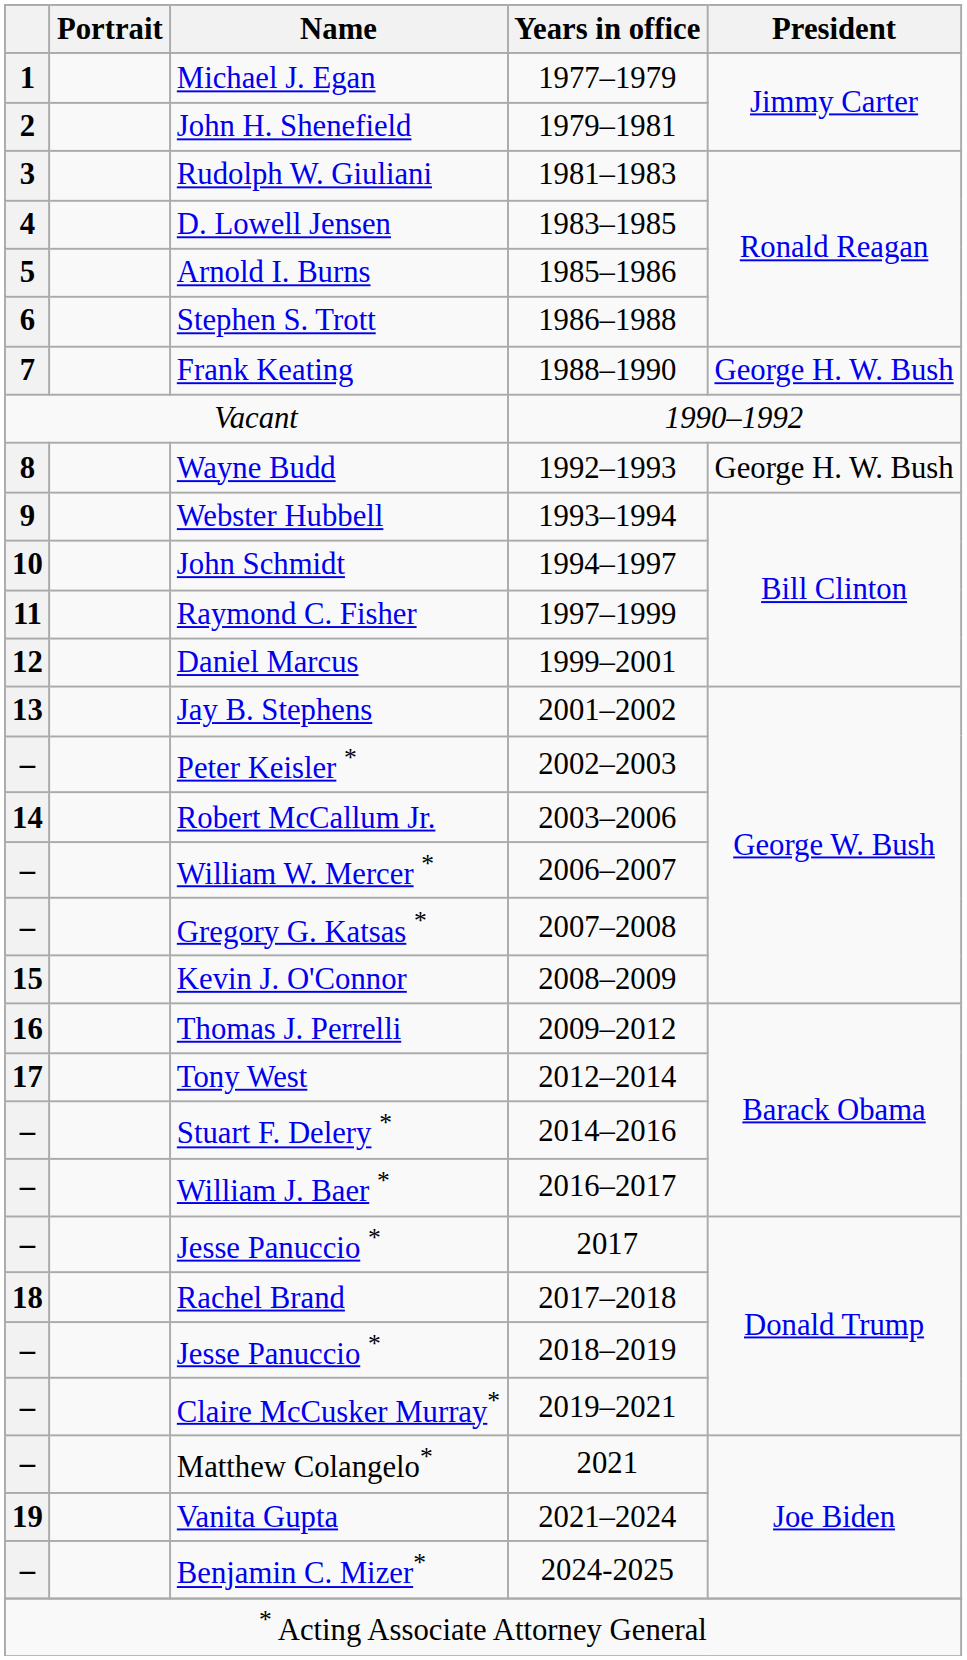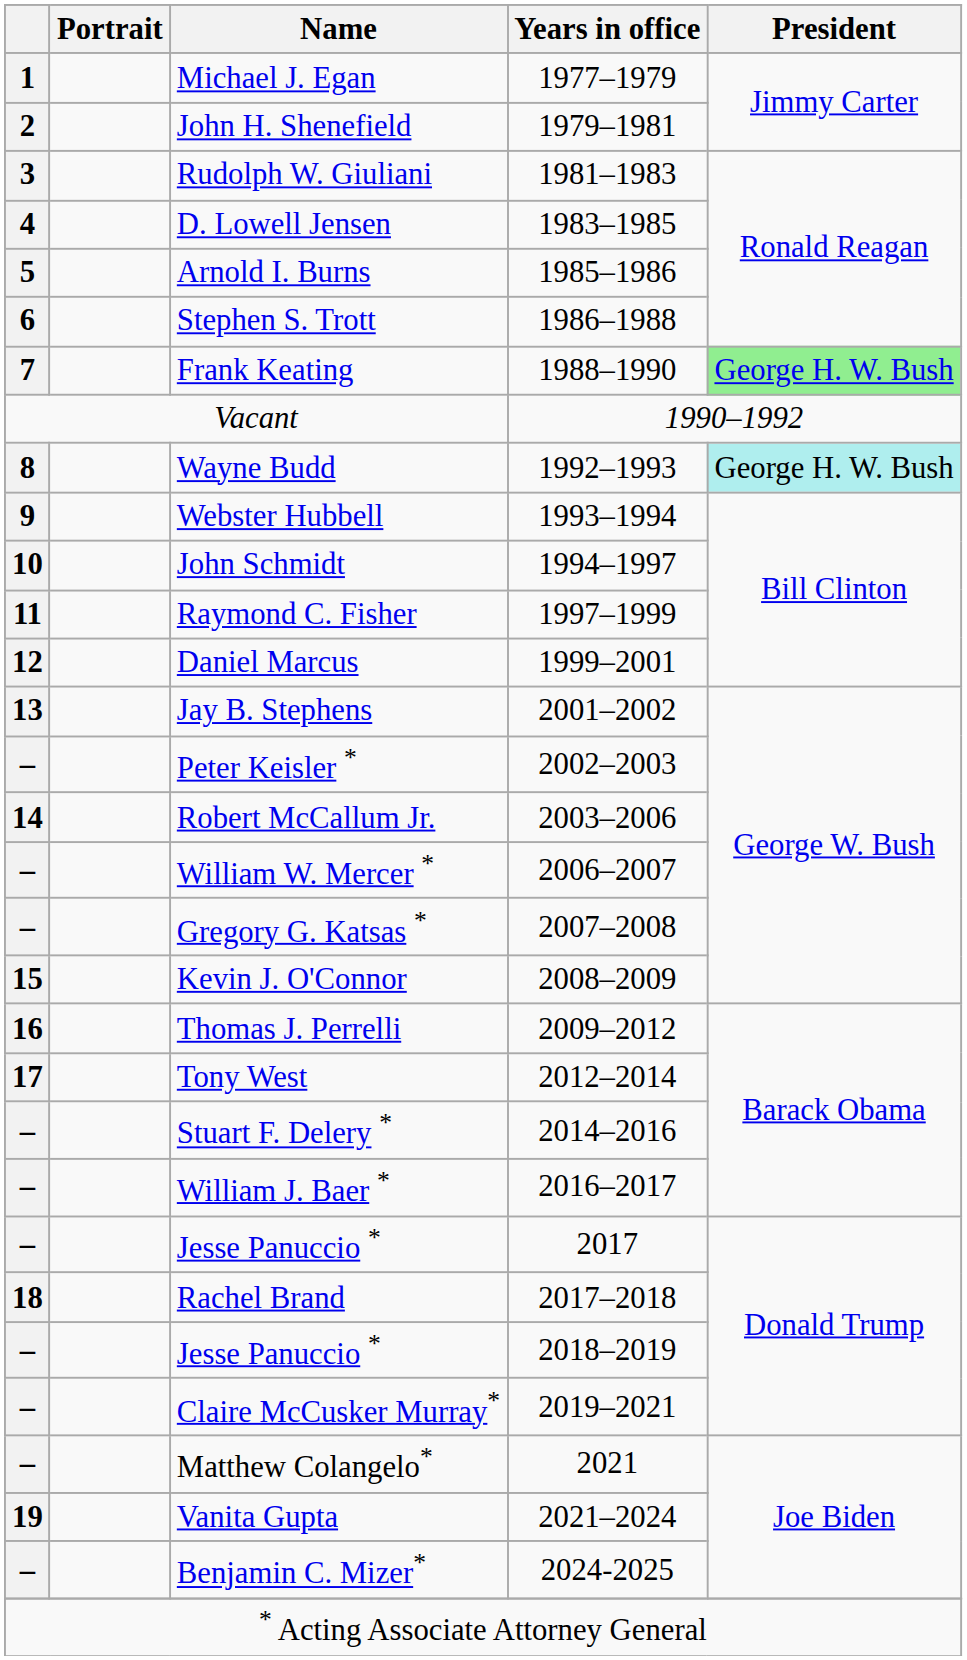(834, 369) no background -> (834, 369) lightgreen background
(834, 467) no background -> (834, 467) paleturquoise background
